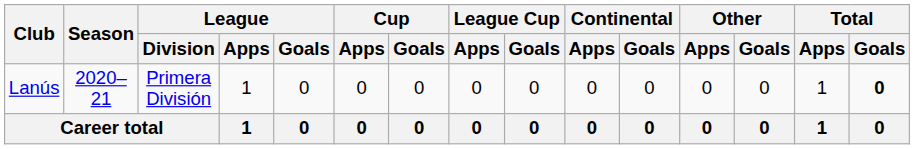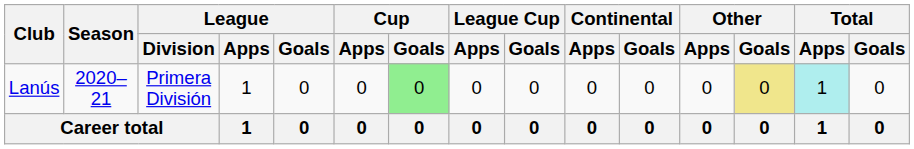(419, 88) no background -> (419, 88) lightgreen background
(764, 88) no background -> (764, 88) khaki background
(822, 88) no background -> (822, 88) paleturquoise background
(880, 88) bold -> (880, 88) normal
